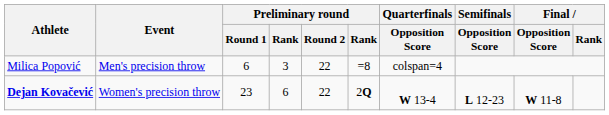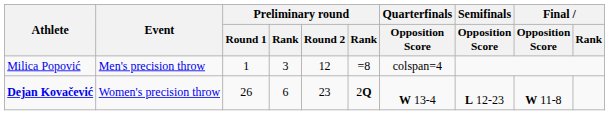(246, 66) 6 -> (246, 66) 1
(325, 66) 22 -> (325, 66) 12
(246, 93) 23 -> (246, 93) 26
(325, 93) 22 -> (325, 93) 23
